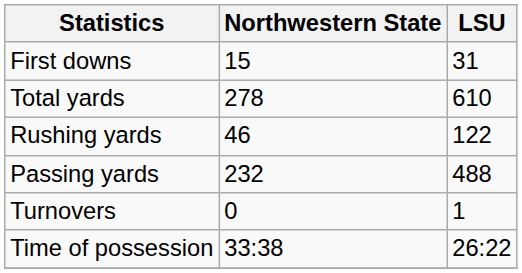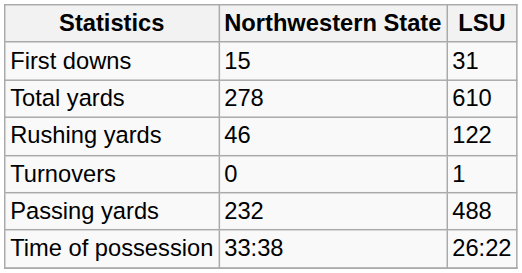rows swapped: (85, 173) <-> (63, 211)
